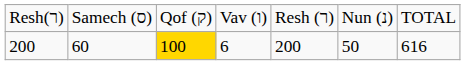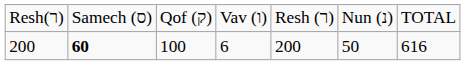(80, 45) normal -> (80, 45) bold
(173, 45) gold background -> (173, 45) no background
